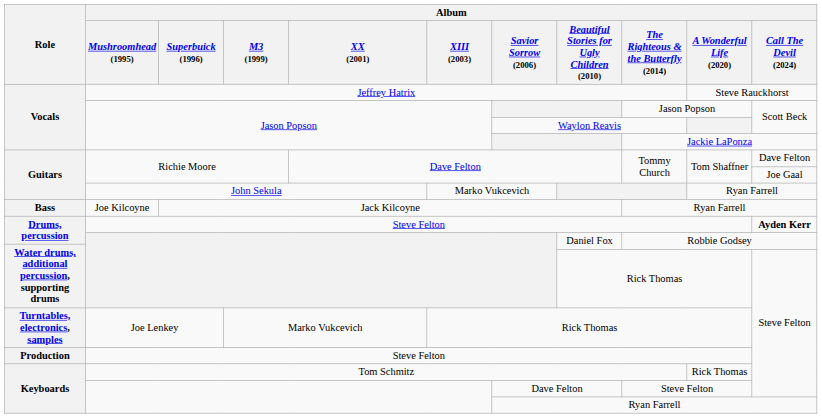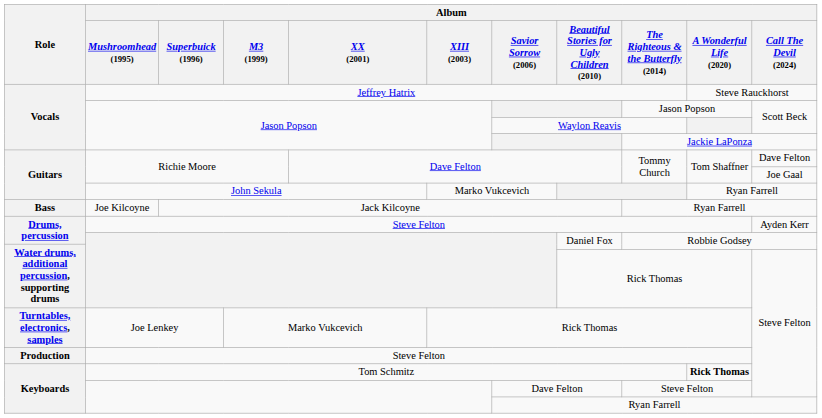(785, 224) bold -> (785, 224) normal
(720, 372) normal -> (720, 372) bold
